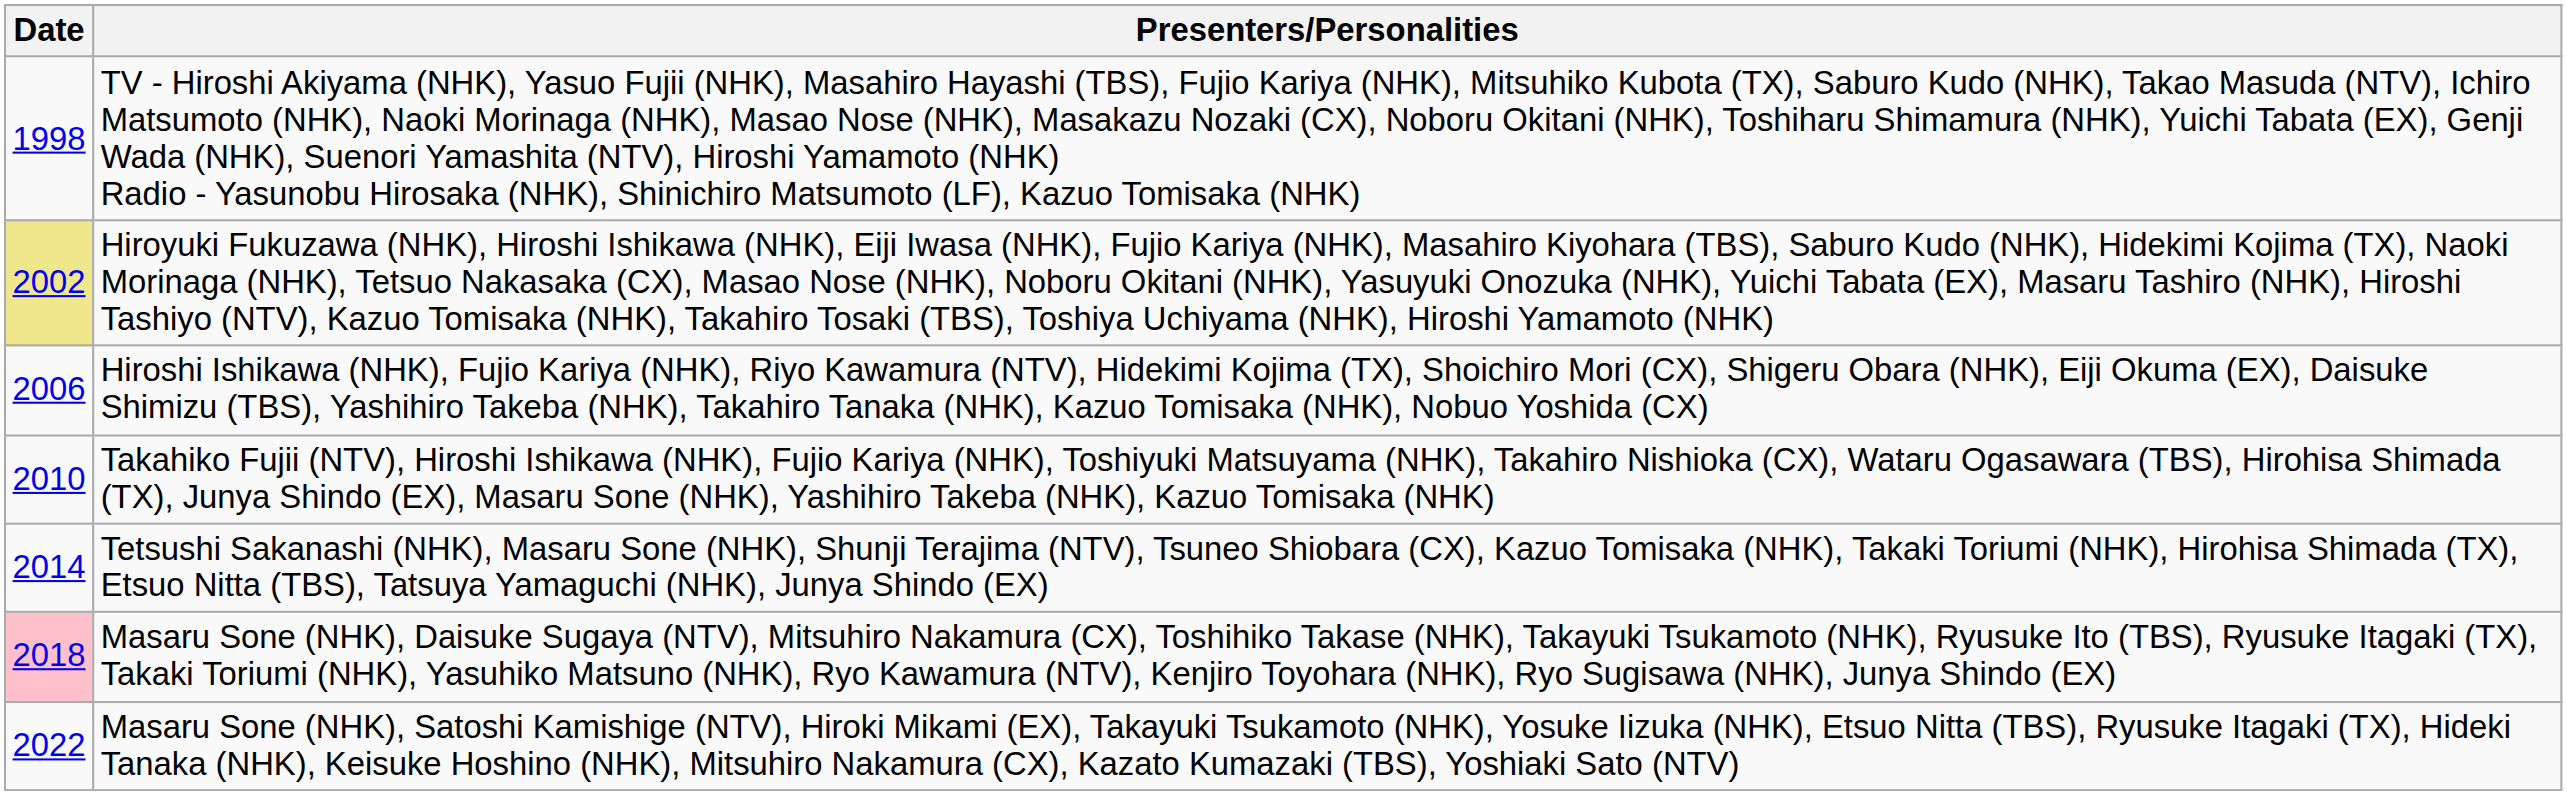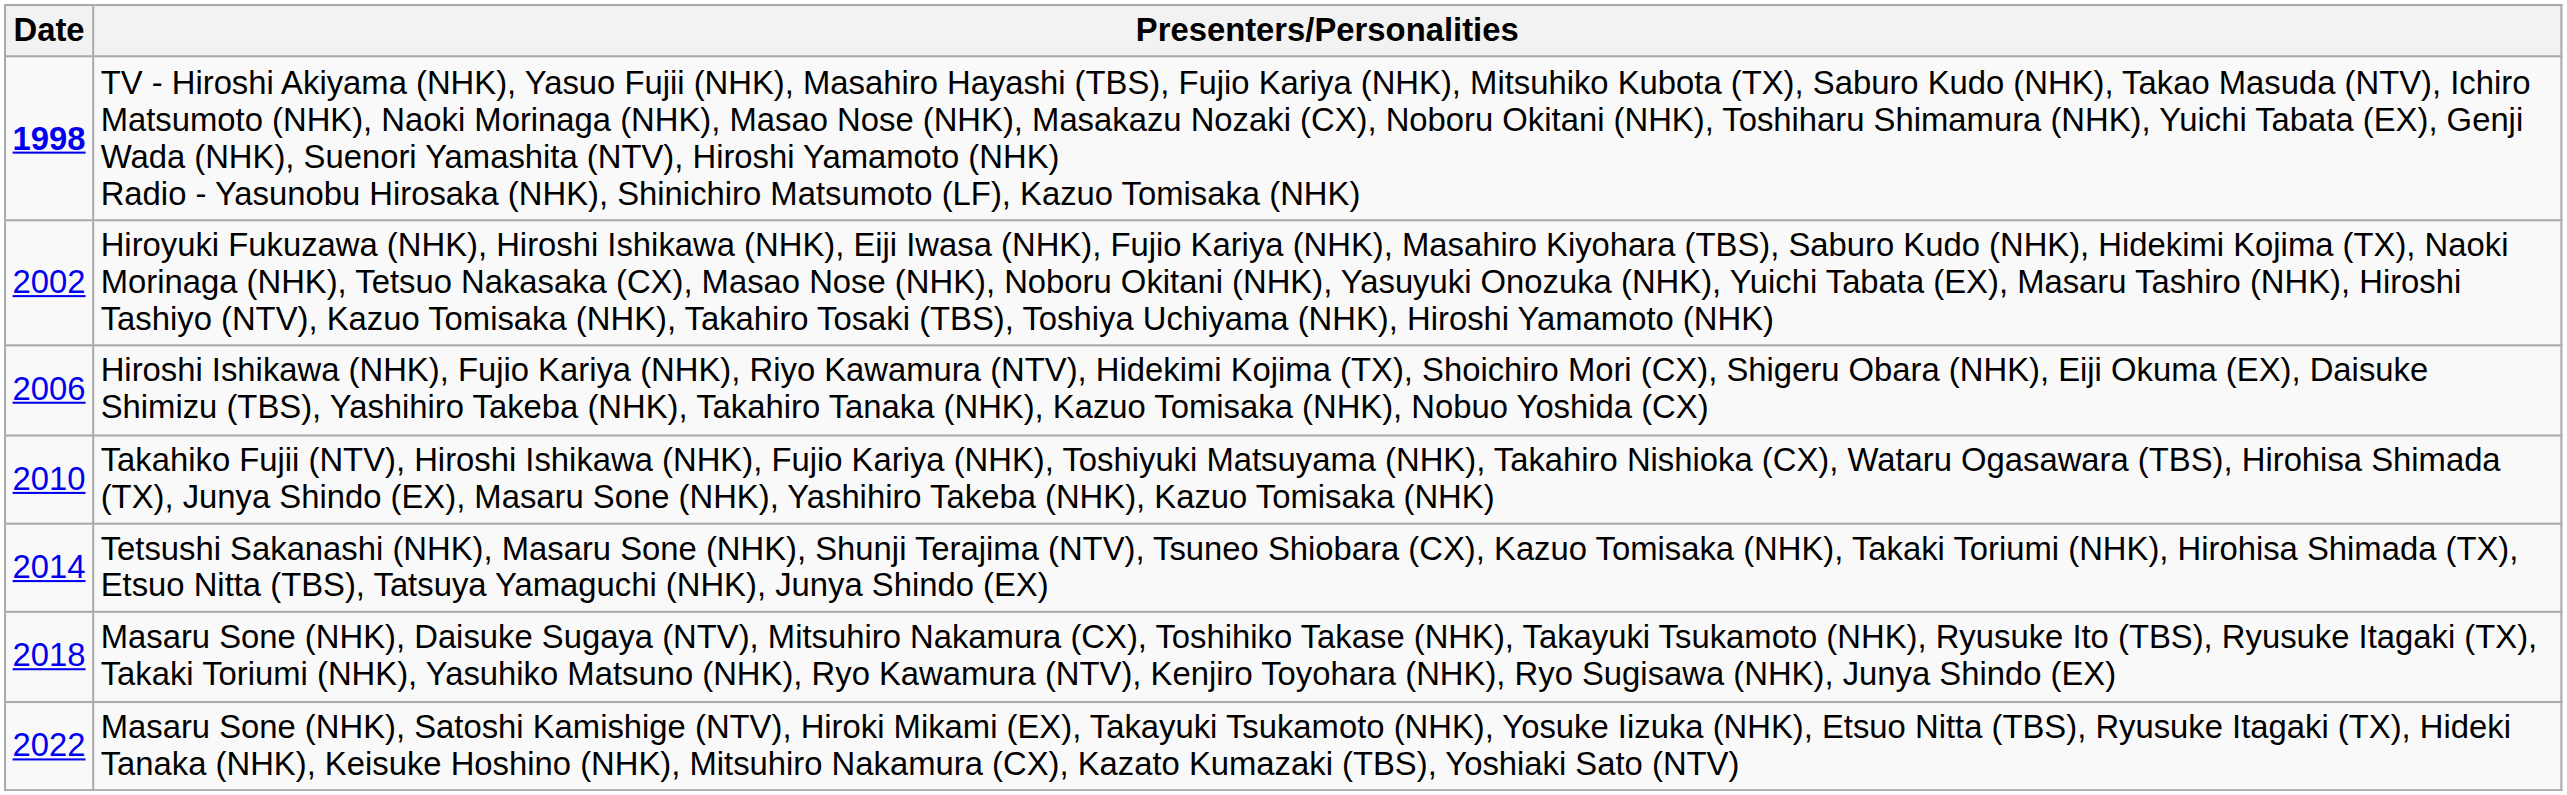(49, 137) normal -> (49, 137) bold
(49, 282) khaki background -> (49, 282) no background
(49, 656) pink background -> (49, 656) no background
